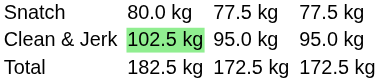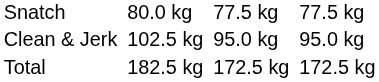(165, 40) lightgreen background -> (165, 40) no background
